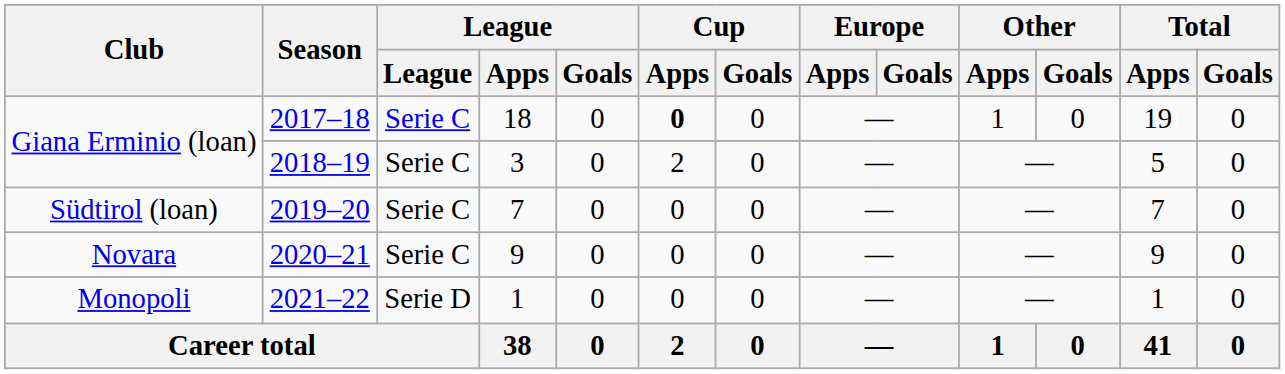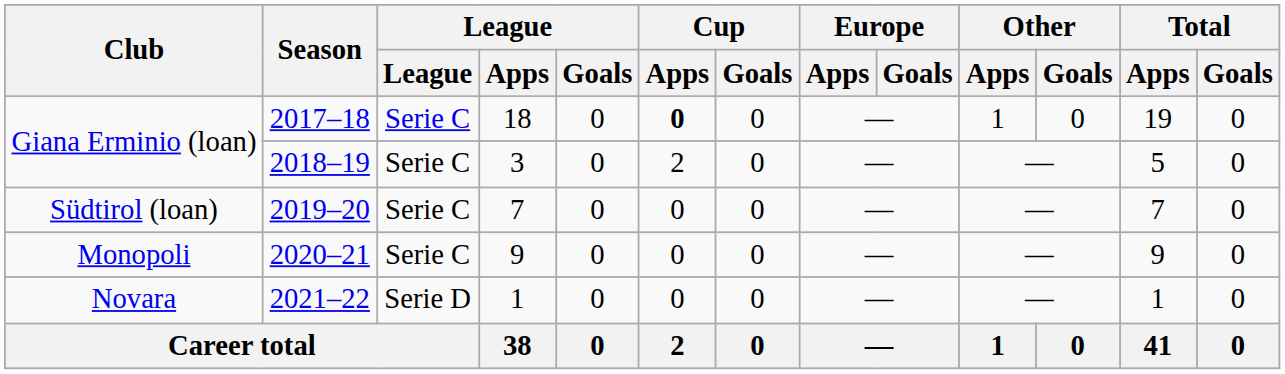(134, 254) Novara -> (134, 254) Monopoli
(134, 299) Monopoli -> (134, 299) Novara
